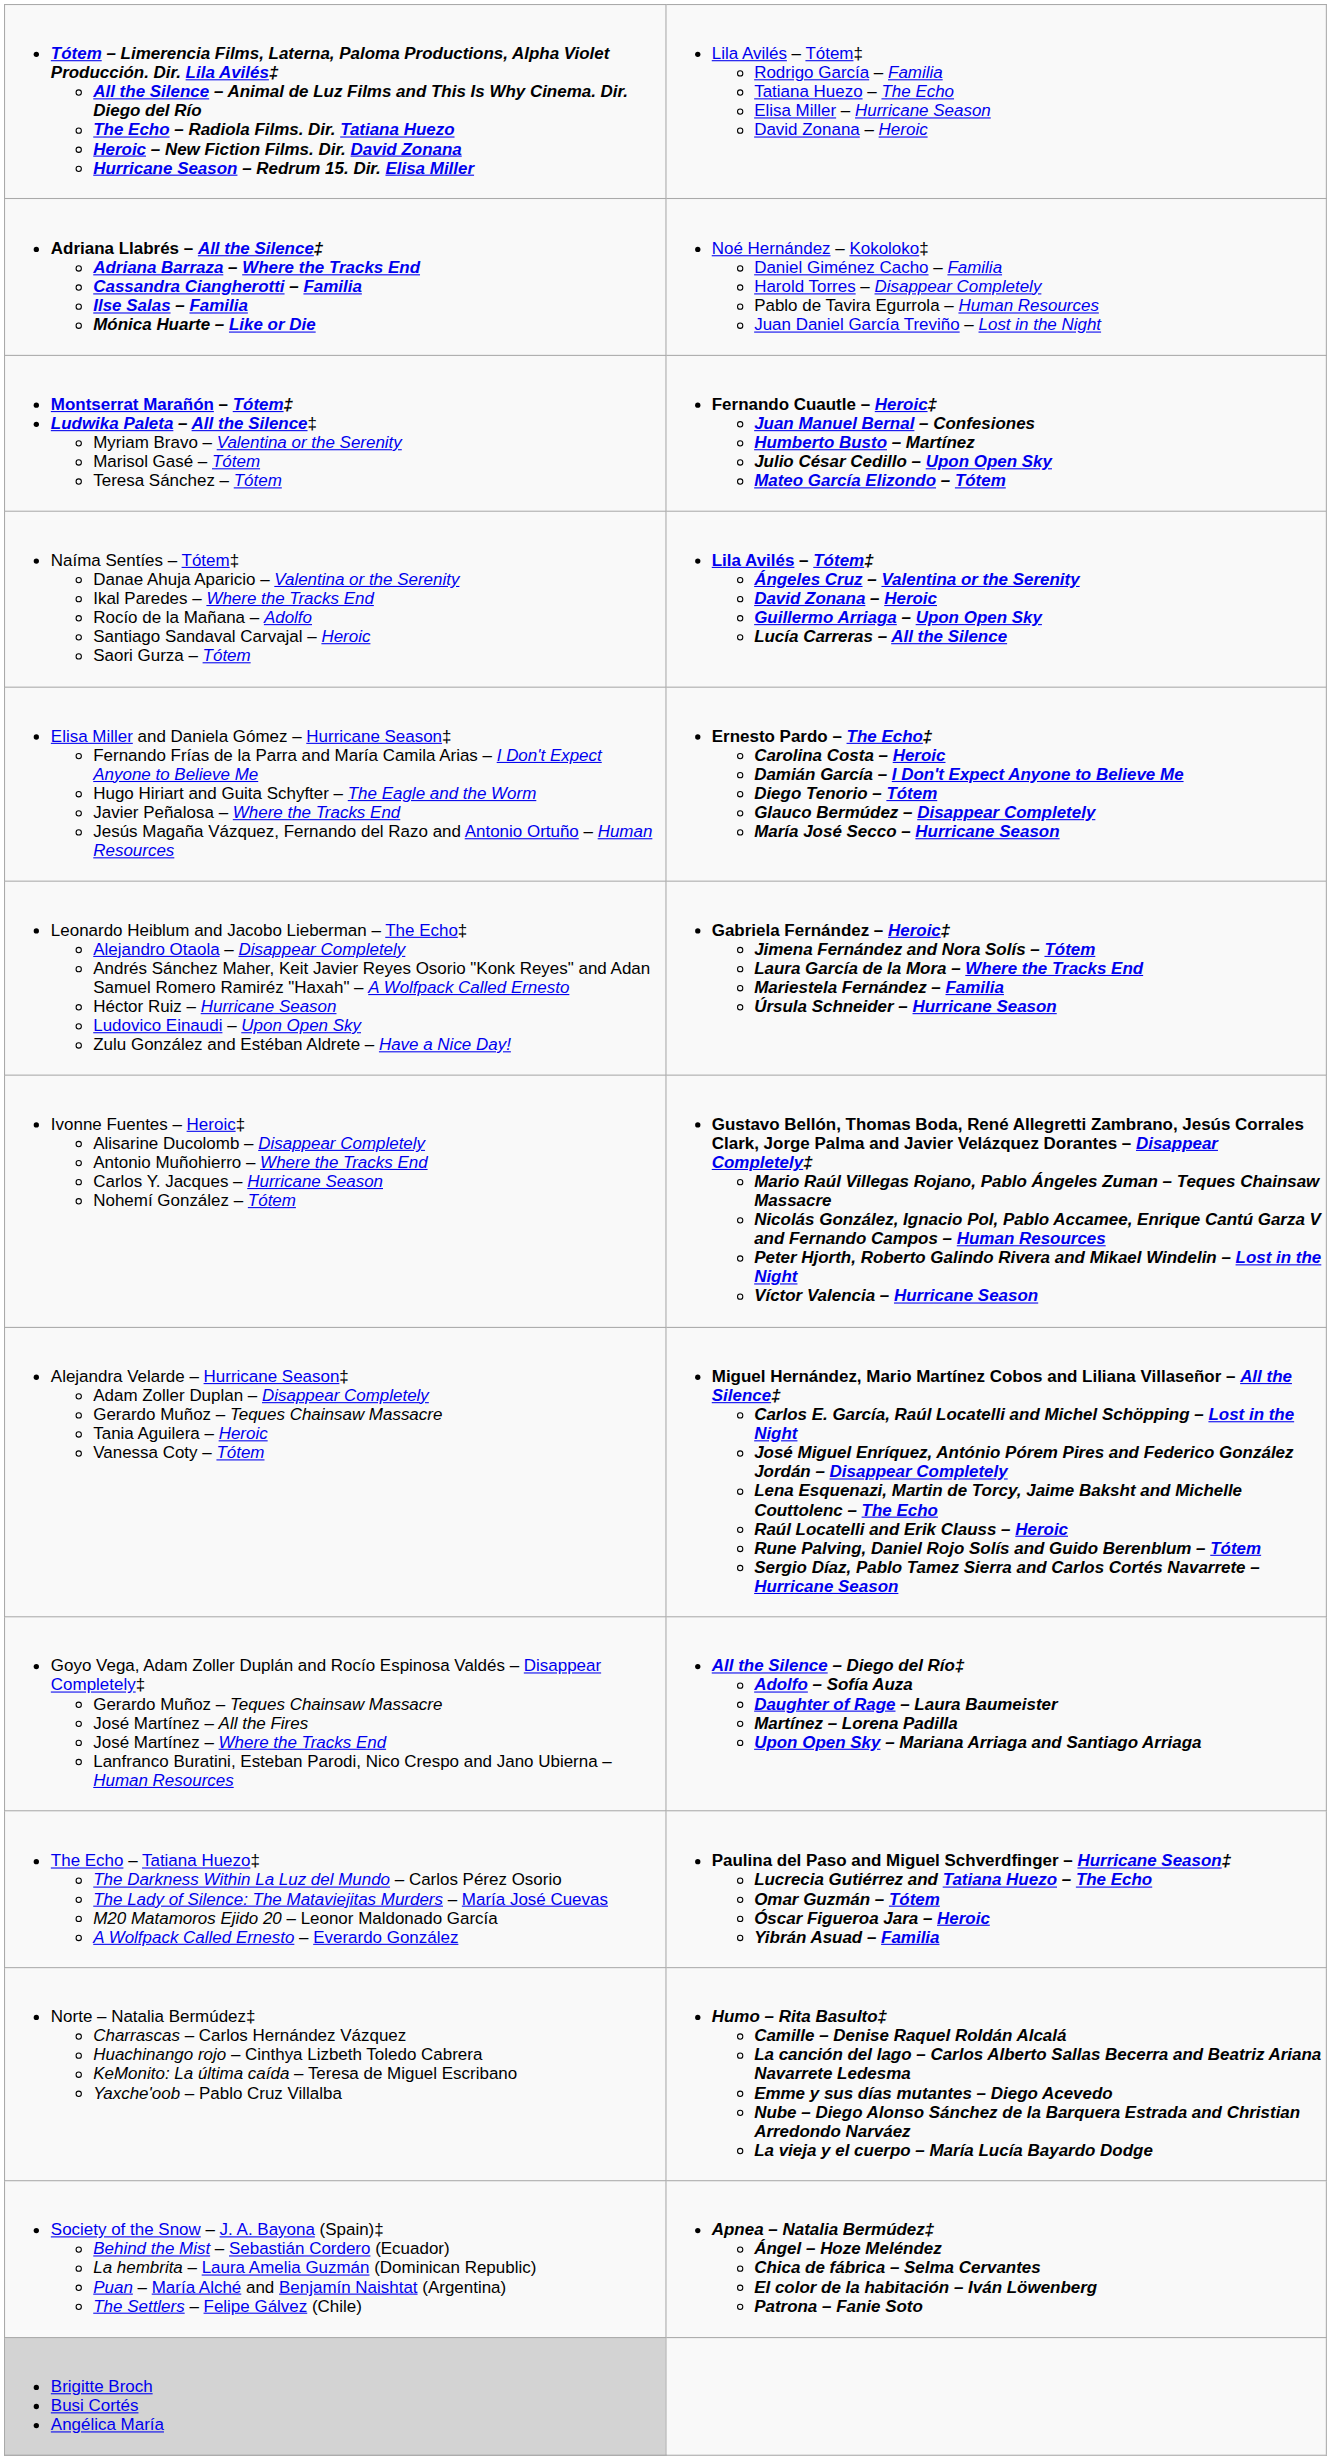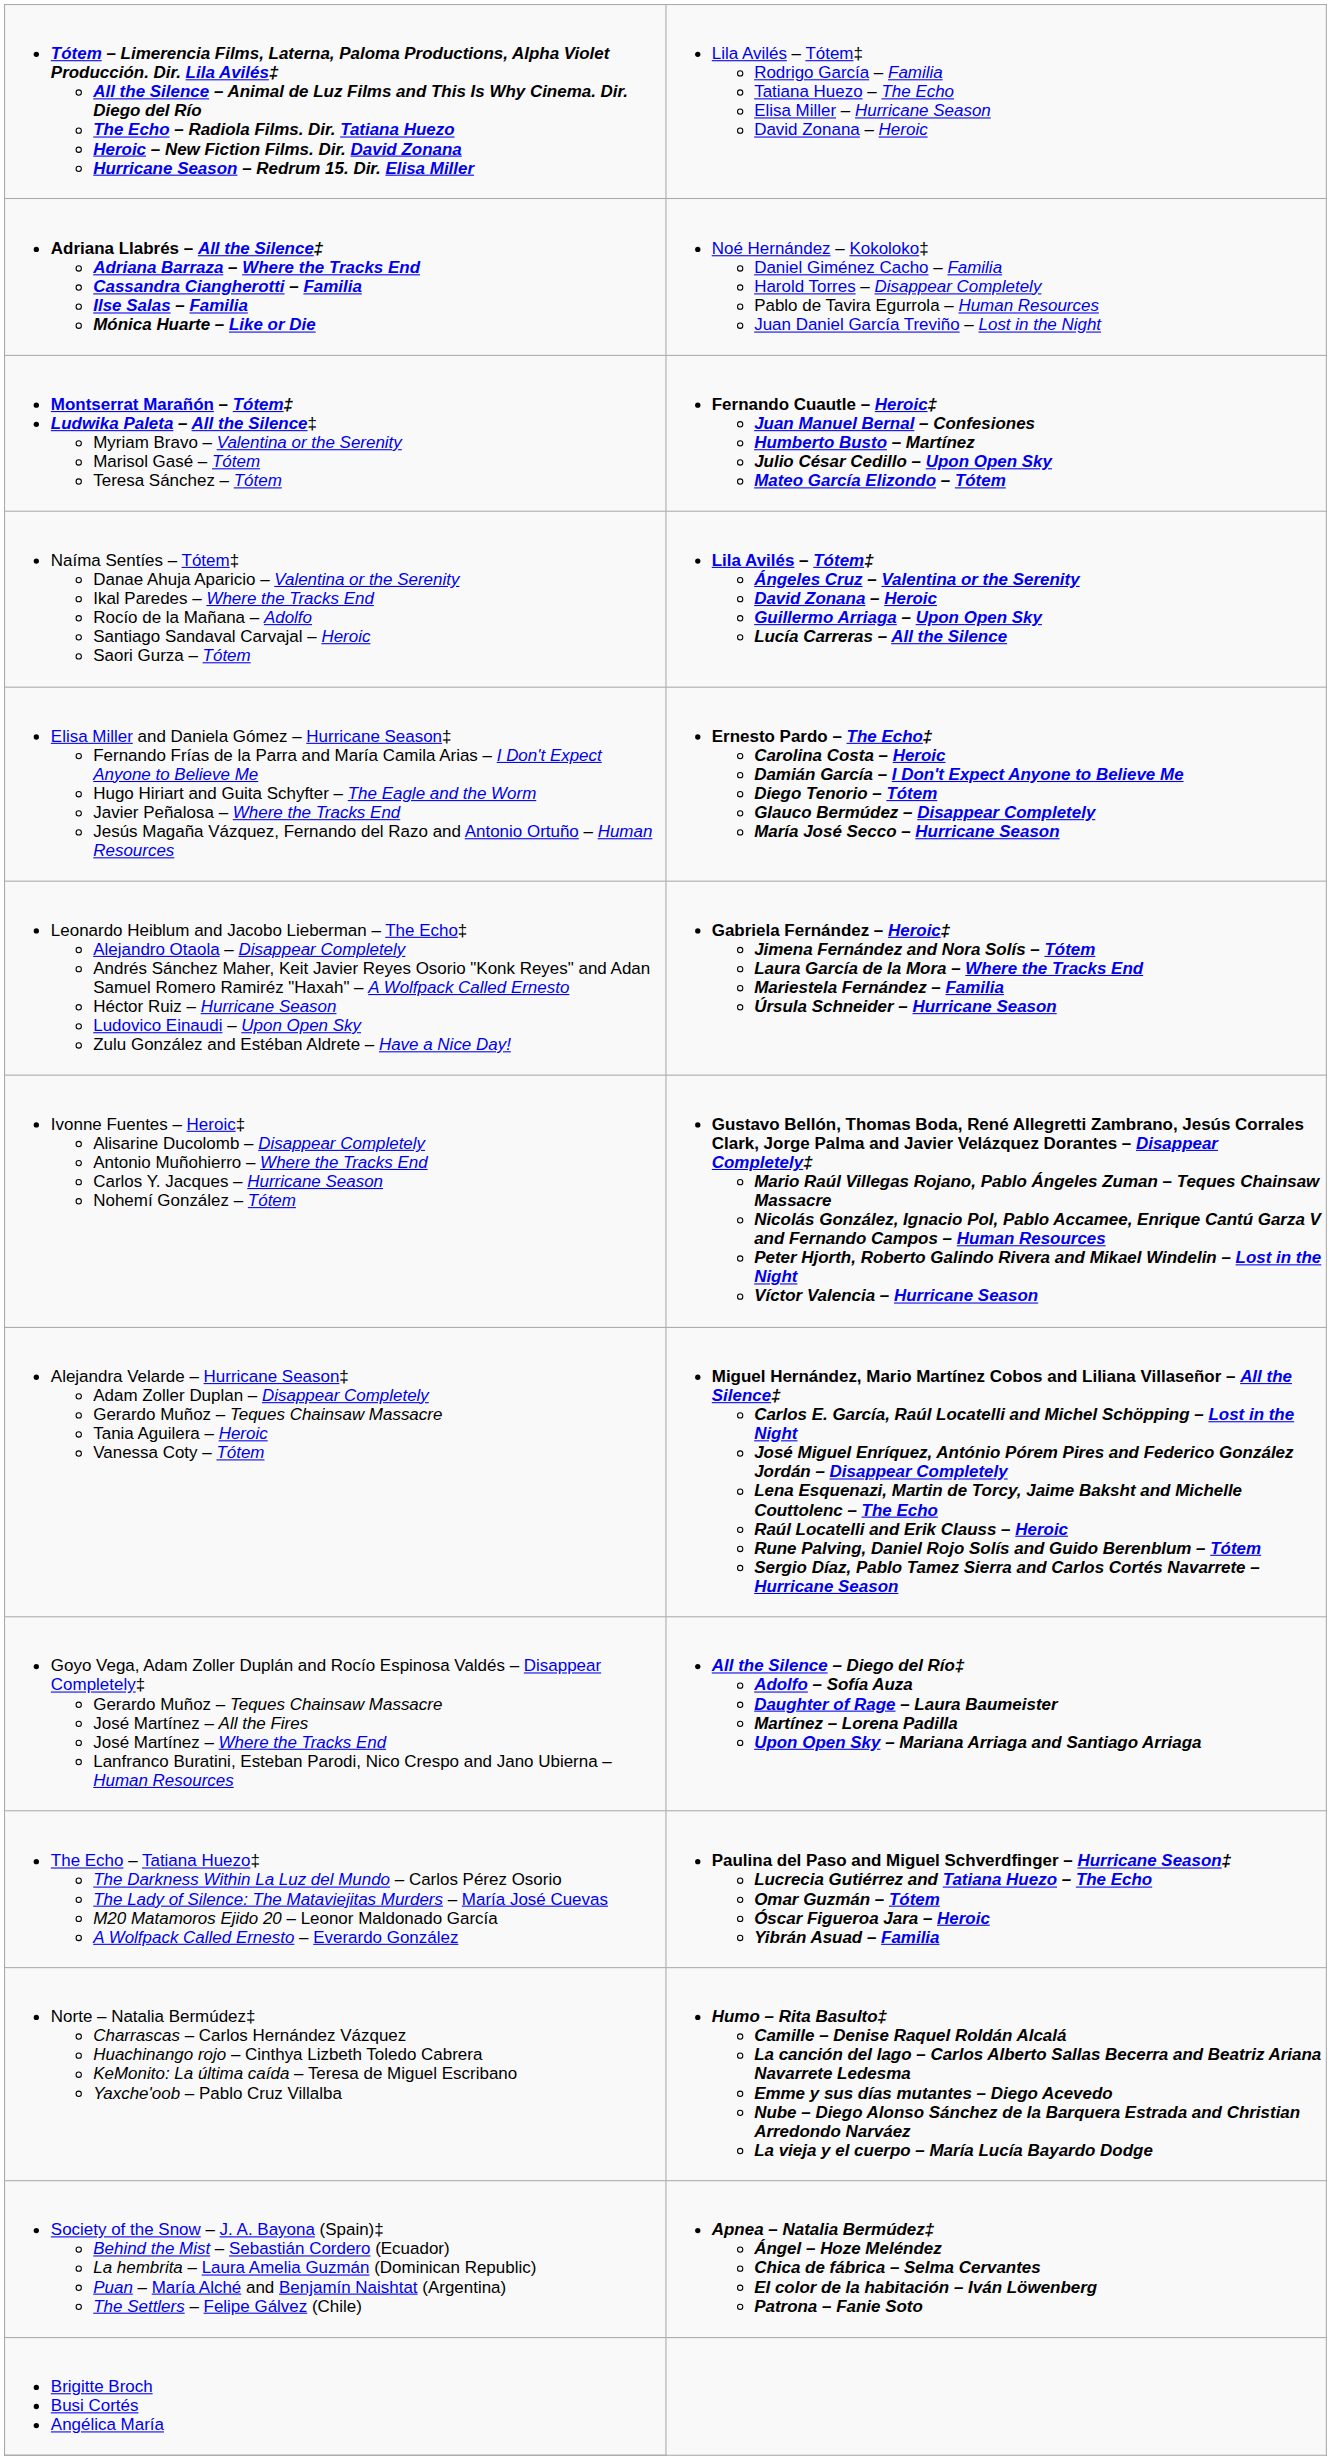(335, 2406) lightgrey background -> (335, 2406) no background
